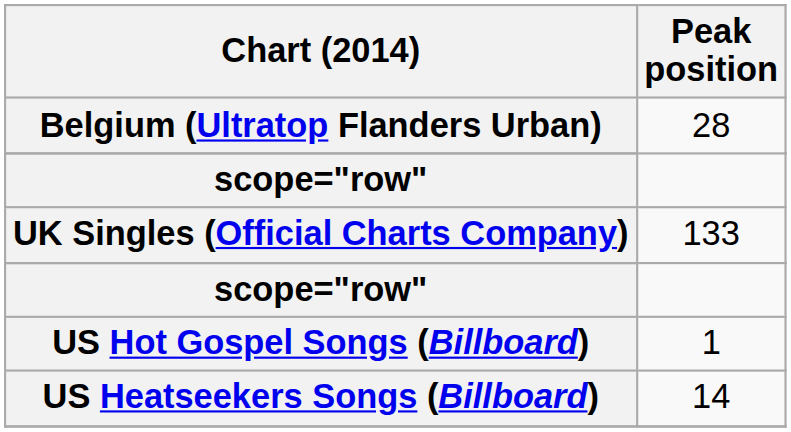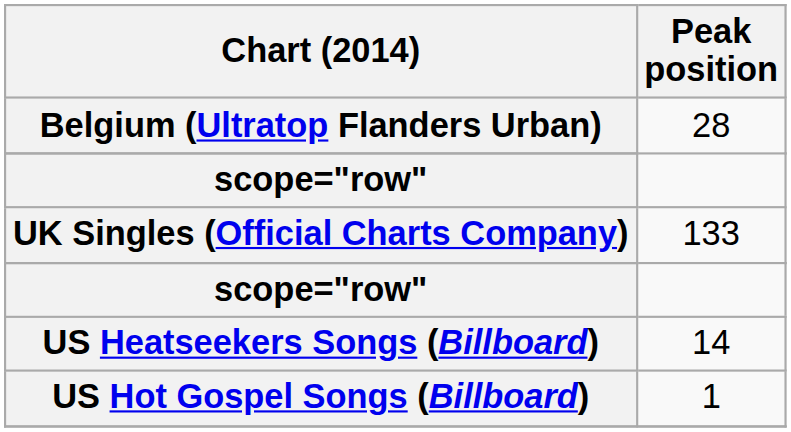rows swapped: (321, 343) <-> (321, 397)
